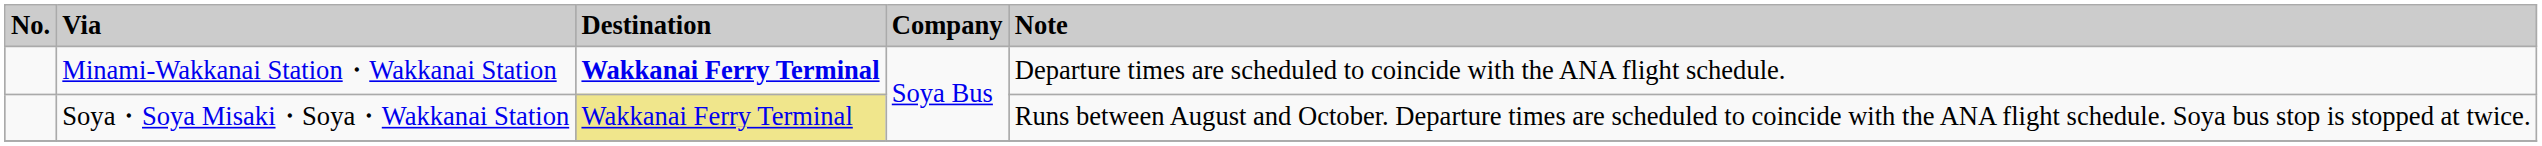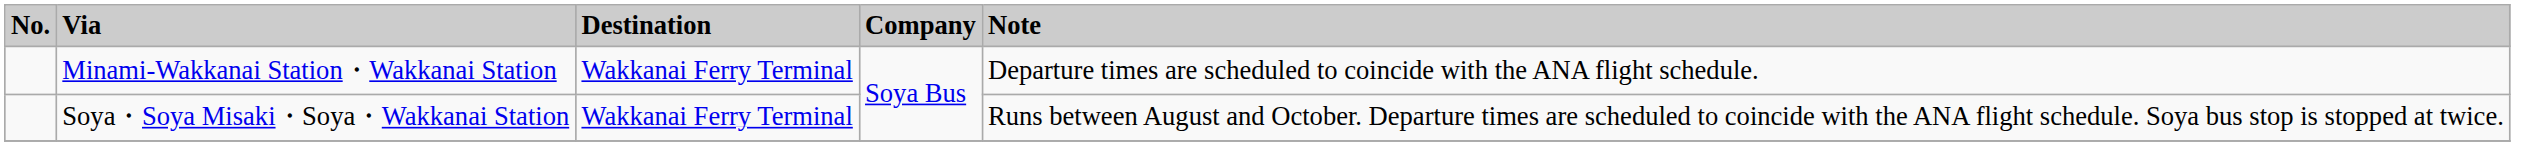(730, 70) bold -> (717, 70) normal
(717, 117) khaki background -> (717, 117) no background
